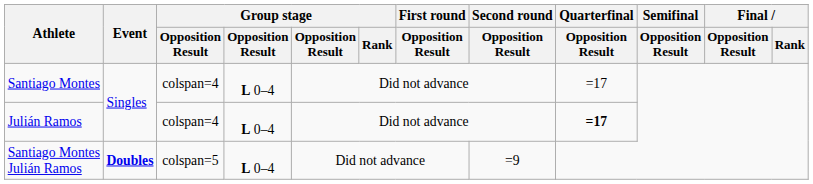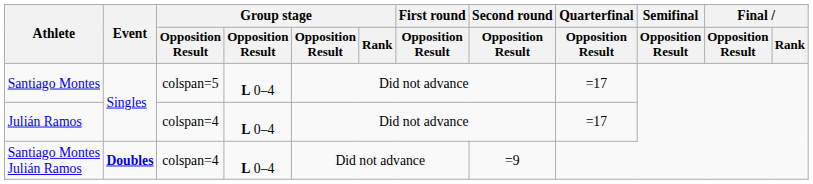(190, 83) colspan=4 -> (190, 83) colspan=5
(596, 122) bold -> (596, 122) normal
(190, 160) colspan=5 -> (190, 160) colspan=4
